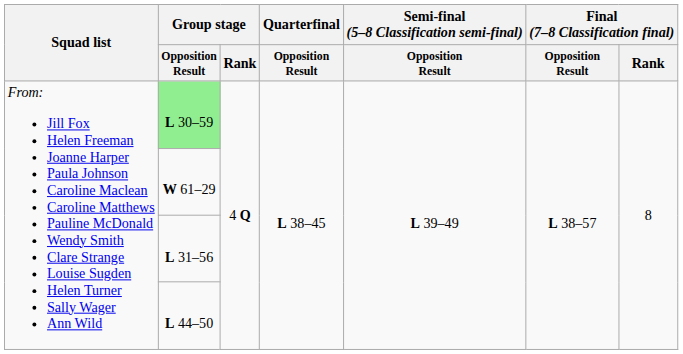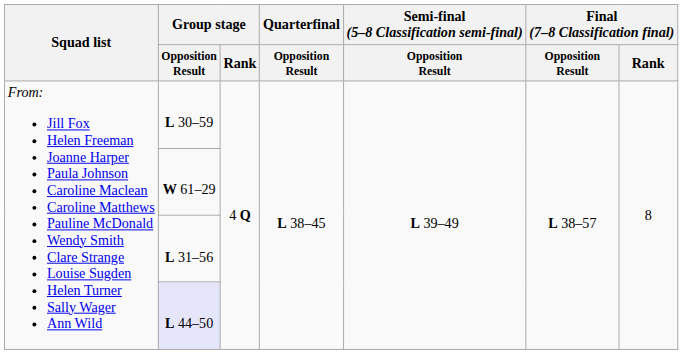(189, 123) lightgreen background -> (189, 123) no background
(189, 324) no background -> (189, 324) lavender background
